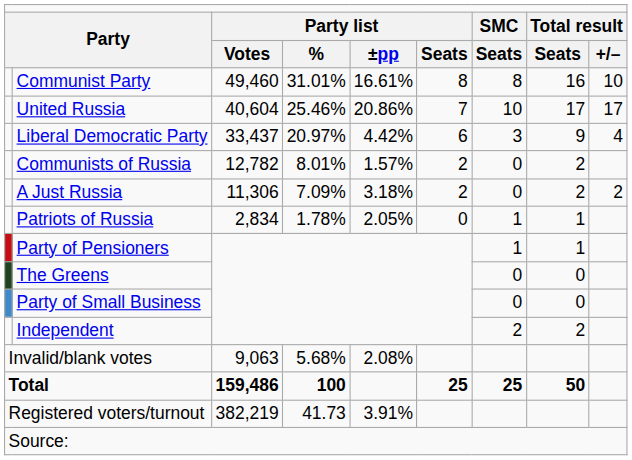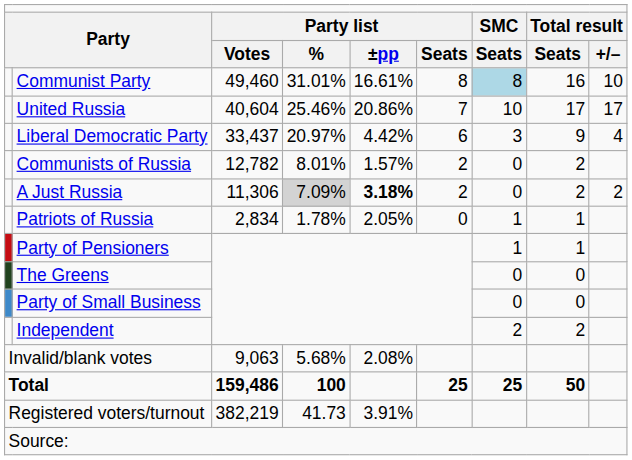(517, 81) no background -> (517, 81) lightblue background
(321, 192) no background -> (321, 192) lightgrey background
(388, 192) normal -> (388, 192) bold
